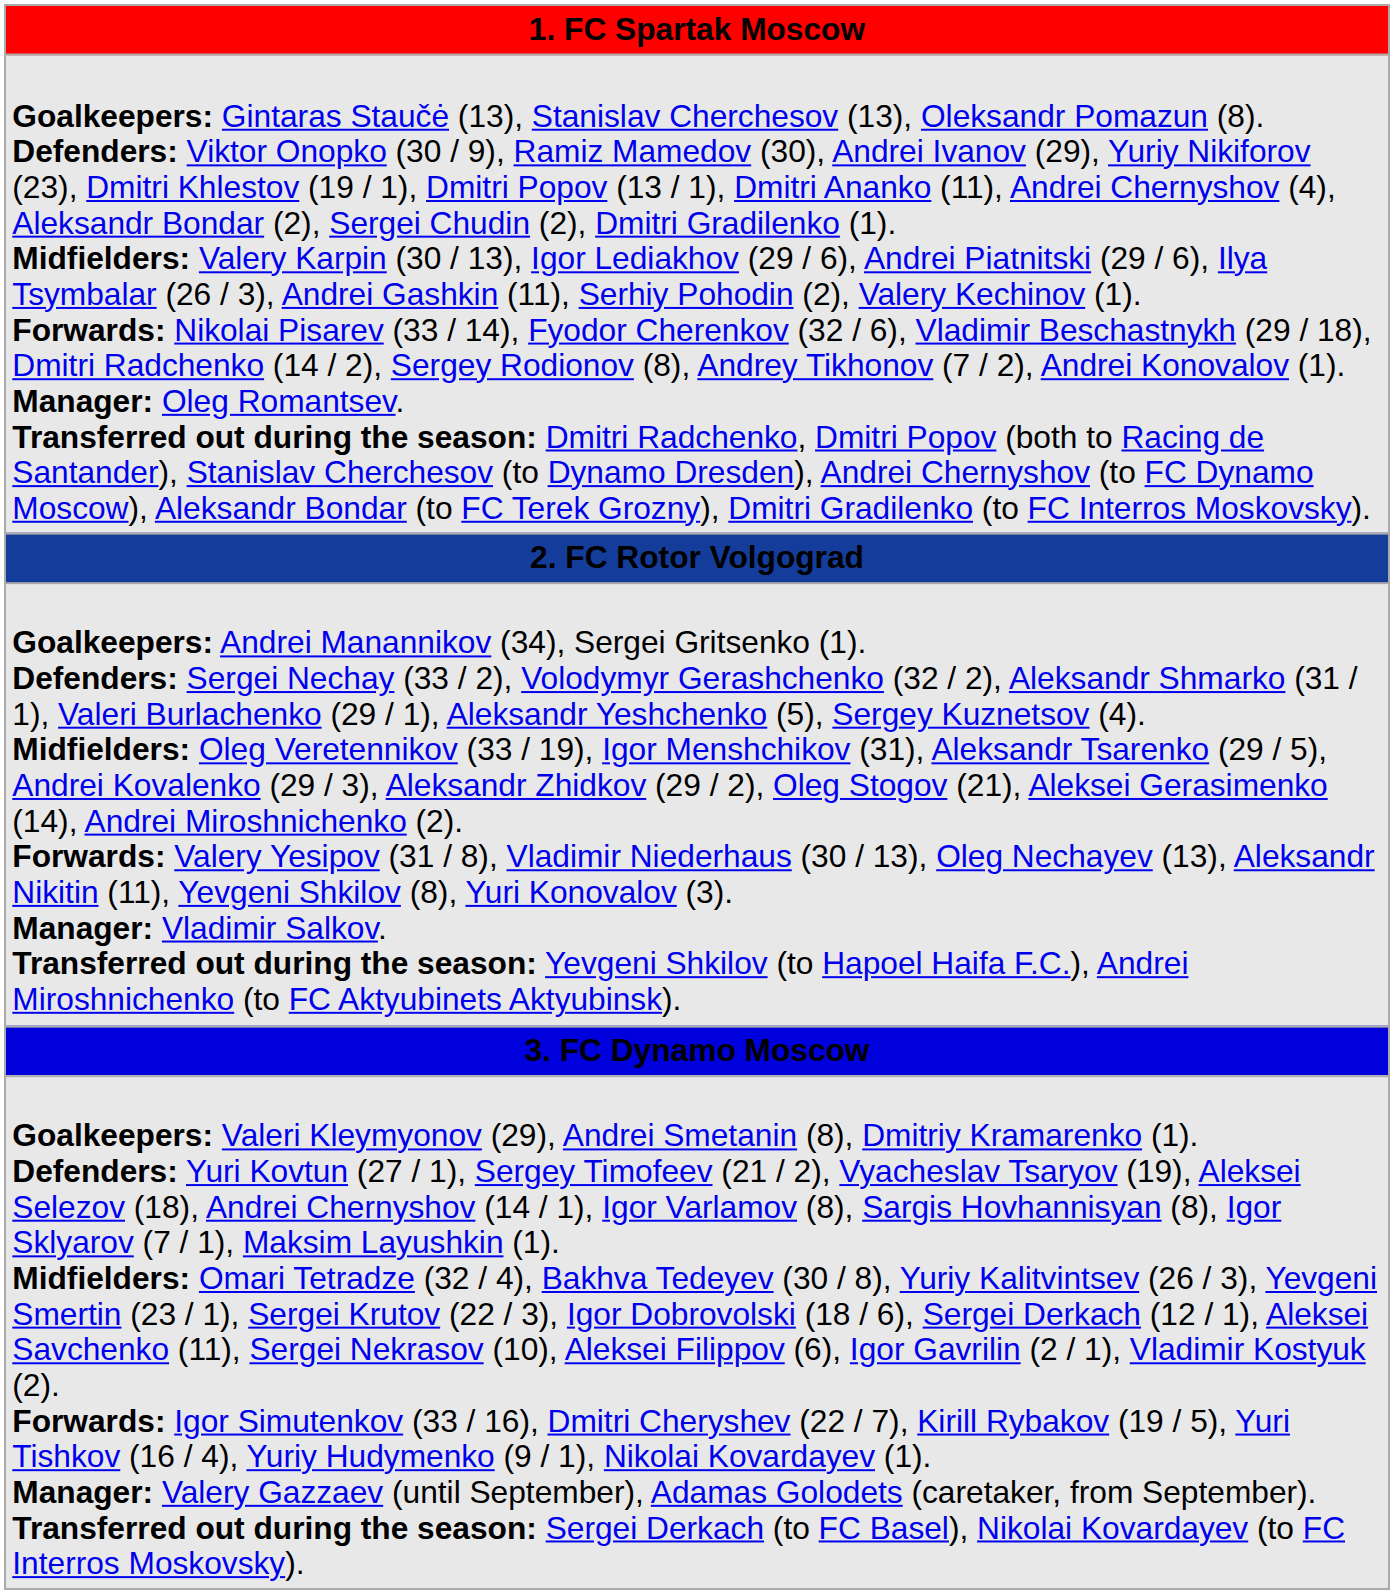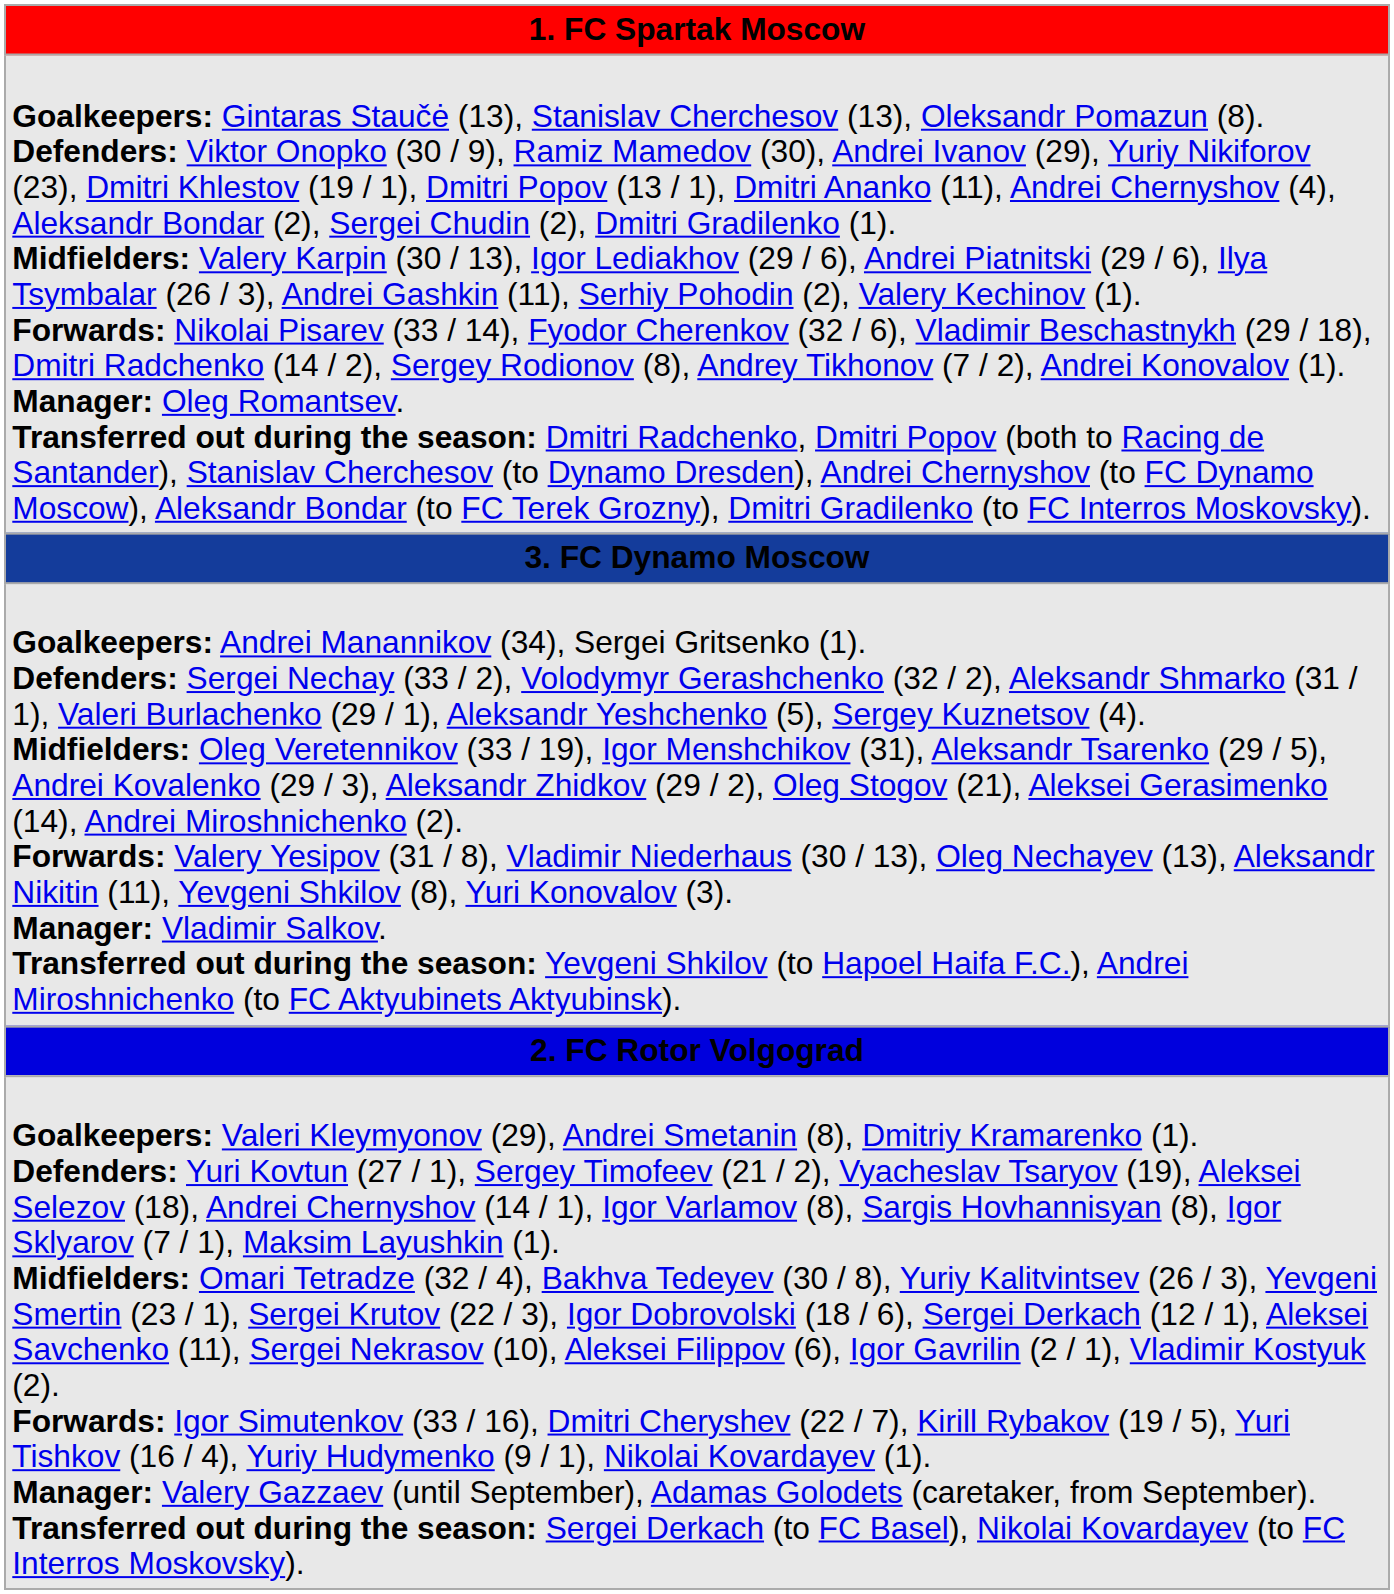(697, 557) 2. FC Rotor Volgograd -> (697, 557) 3. FC Dynamo Moscow
(697, 1050) 3. FC Dynamo Moscow -> (697, 1050) 2. FC Rotor Volgograd
